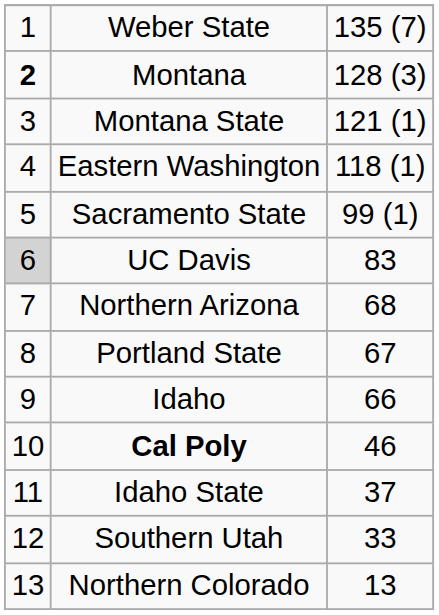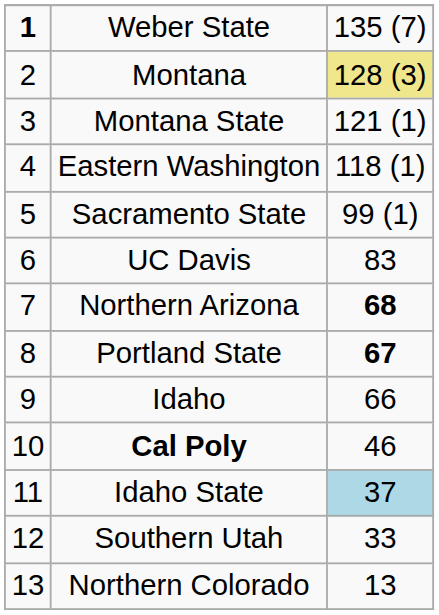(28, 27) normal -> (28, 27) bold
(28, 74) bold -> (28, 74) normal
(380, 74) no background -> (380, 74) khaki background
(28, 260) lightgrey background -> (28, 260) no background
(380, 306) normal -> (380, 306) bold
(380, 353) normal -> (380, 353) bold
(380, 492) no background -> (380, 492) lightblue background
